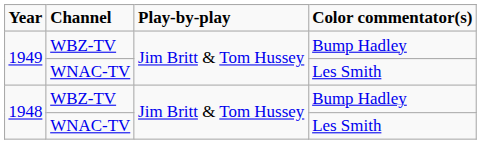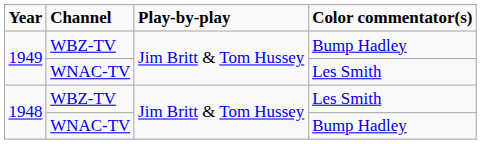(359, 98) Bump Hadley -> (347, 98) Les Smith
(347, 125) Les Smith -> (359, 125) Bump Hadley
